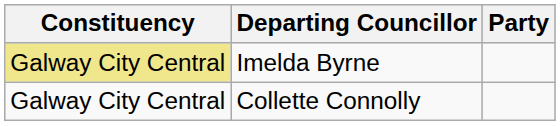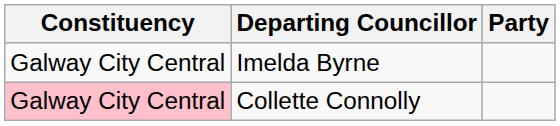(118, 62) khaki background -> (118, 62) no background
(118, 100) no background -> (118, 100) pink background
